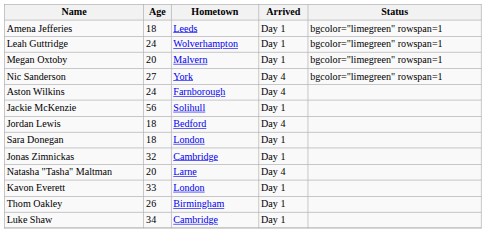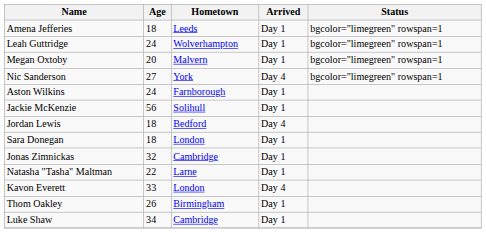(273, 92) Day 4 -> (273, 92) Day 1
(151, 172) 20 -> (151, 172) 22
(273, 172) Day 4 -> (273, 172) Day 1
(273, 188) Day 1 -> (273, 188) Day 4
